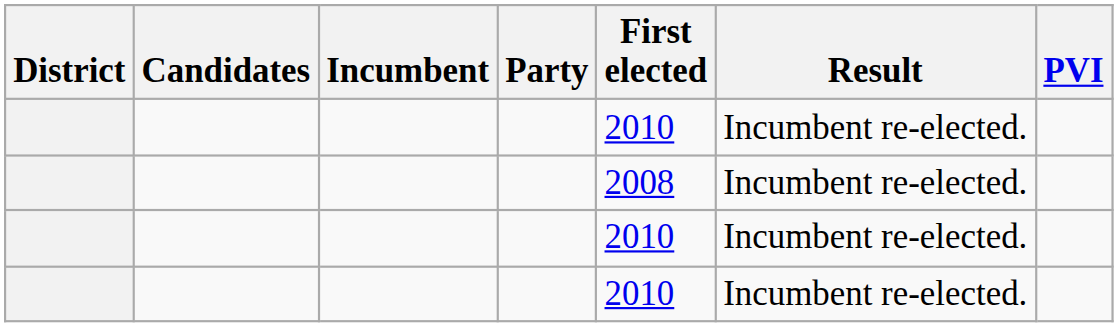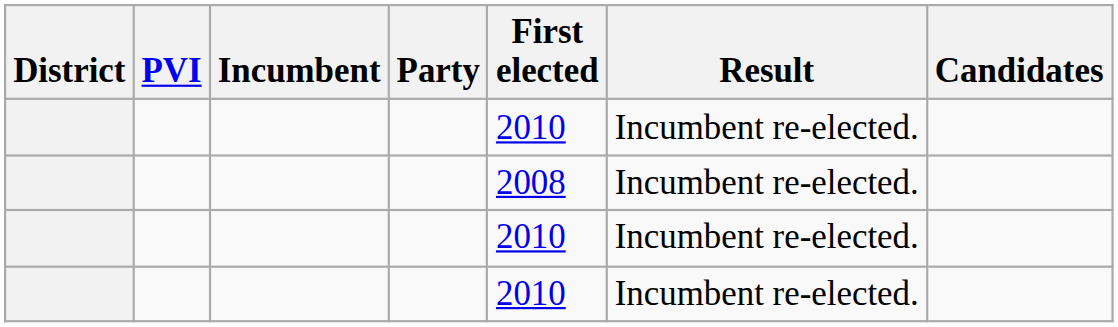columns swapped: (1073, 71) <-> (226, 71)
